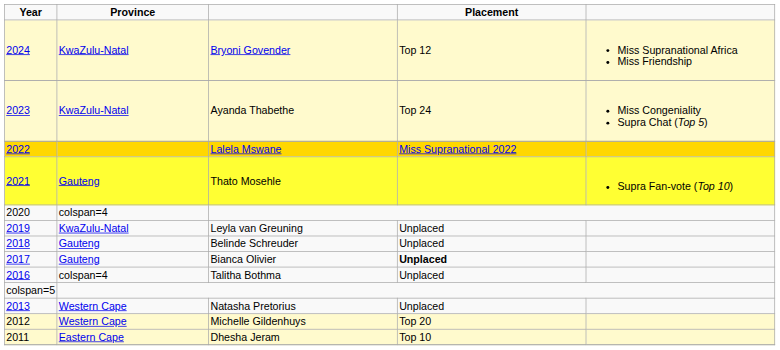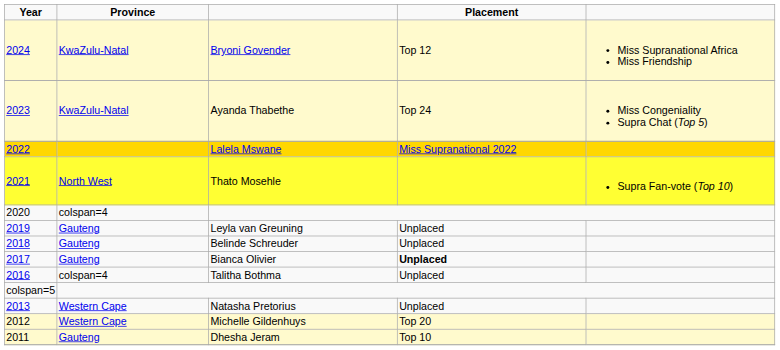(79, 181) Gauteng -> (85, 181) North West
(94, 228) KwaZulu-Natal -> (79, 228) Gauteng
(91, 337) Eastern Cape -> (79, 337) Gauteng
